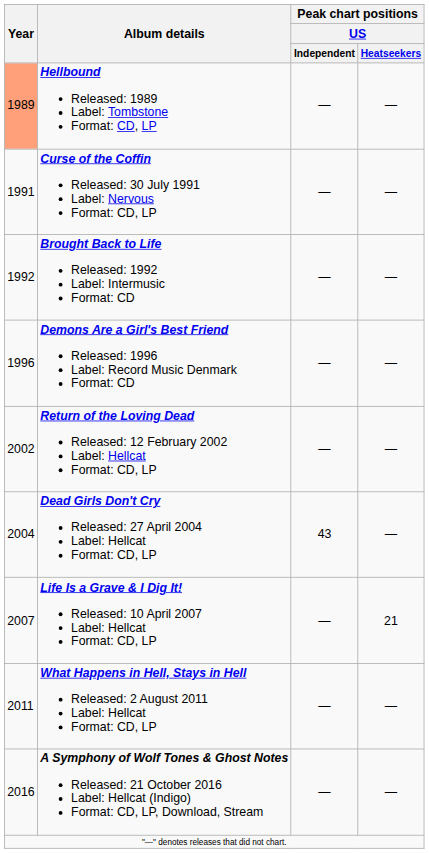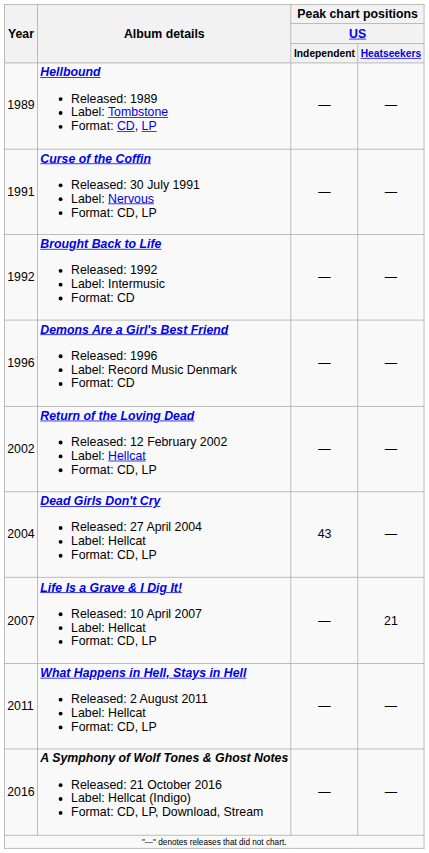(21, 105) lightsalmon background -> (21, 105) no background
